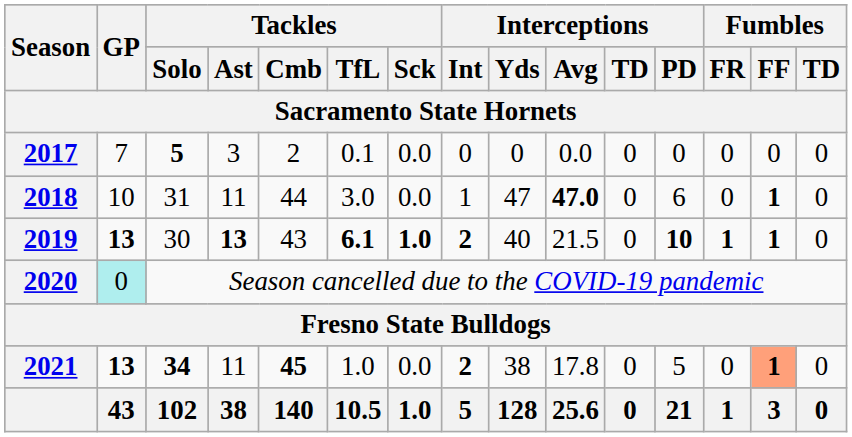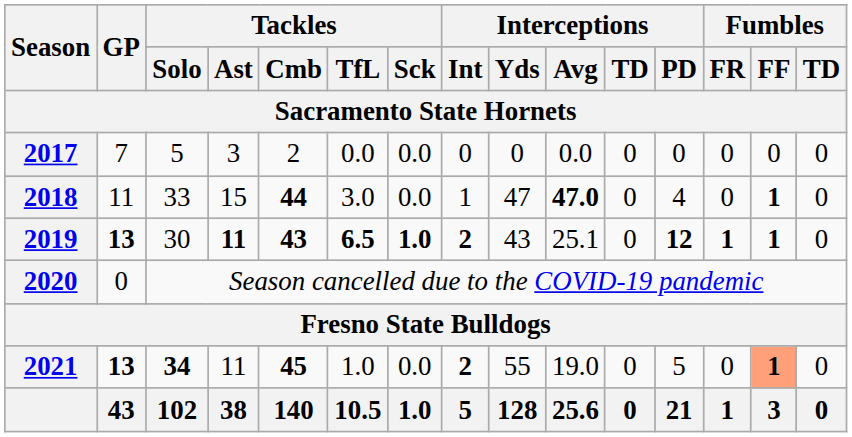(177, 153) bold -> (177, 153) normal
(358, 153) 0.1 -> (358, 153) 0.0
(121, 196) 10 -> (121, 196) 11
(177, 196) 31 -> (177, 196) 33
(233, 196) 11 -> (233, 196) 15
(294, 196) normal -> (294, 196) bold
(679, 196) 6 -> (679, 196) 4
(233, 238) 13 -> (233, 238) 11
(294, 238) normal -> (294, 238) bold
(358, 238) 6.1 -> (358, 238) 6.5
(517, 238) 40 -> (517, 238) 43
(576, 238) 21.5 -> (576, 238) 25.1
(679, 238) 10 -> (679, 238) 12
(121, 281) paleturquoise background -> (121, 281) no background
(517, 366) 38 -> (517, 366) 55
(576, 366) 17.8 -> (576, 366) 19.0
